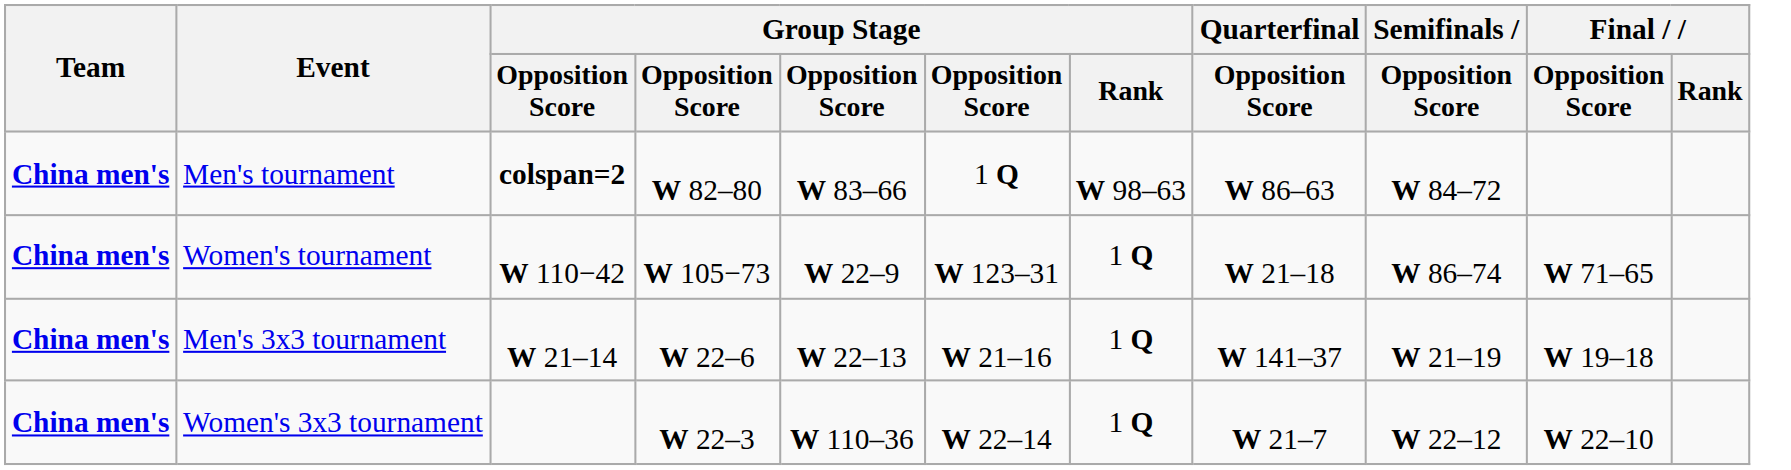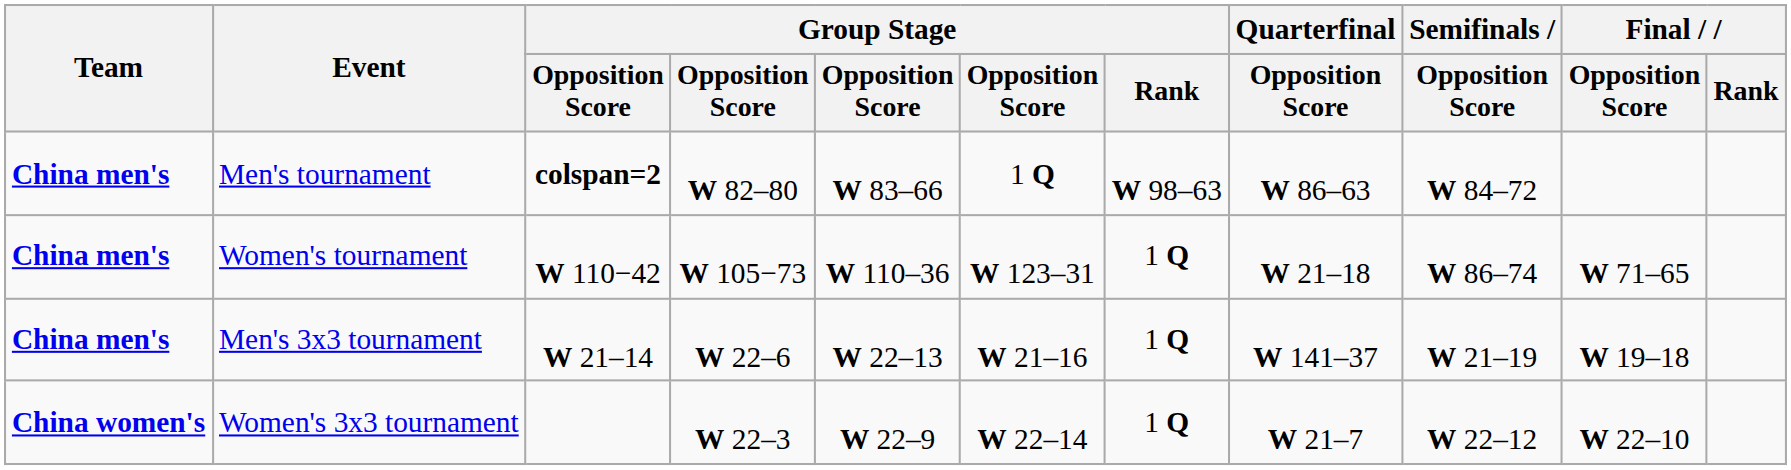(852, 273) W 22–9 -> (888, 273) W 110–36
(91, 422) China men's -> (109, 422) China women's
(852, 440) W 110–36 -> (888, 440) W 22–9
